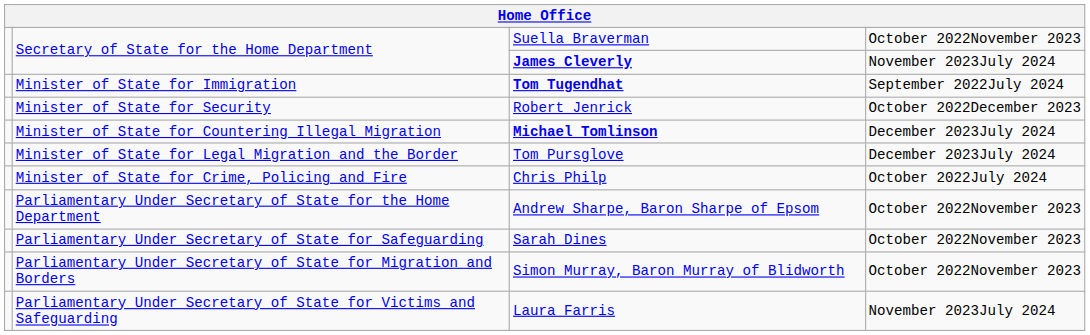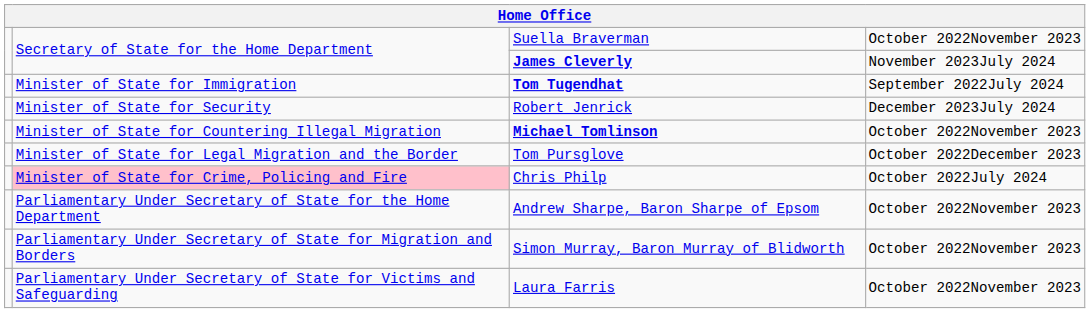(975, 108) October 2022December 2023 -> (962, 108) December 2023July 2024
(962, 132) December 2023July 2024 -> (975, 132) October 2022November 2023
(962, 155) December 2023July 2024 -> (975, 155) October 2022December 2023
(211, 178) no background -> (211, 178) pink background
- row: (560, 240)
(962, 311) November 2023July 2024 -> (975, 288) October 2022November 2023
